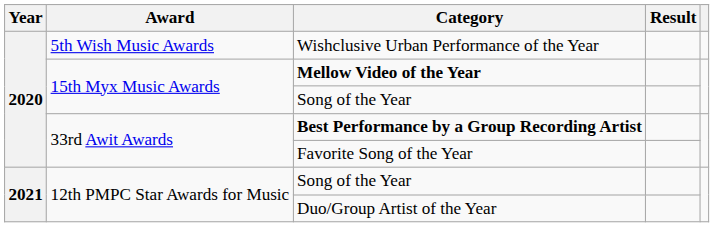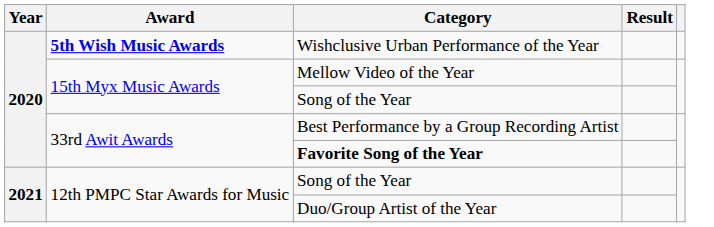(132, 45) normal -> (137, 45) bold
(389, 72) bold -> (386, 72) normal
(470, 126) bold -> (458, 126) normal
(385, 153) normal -> (390, 153) bold
